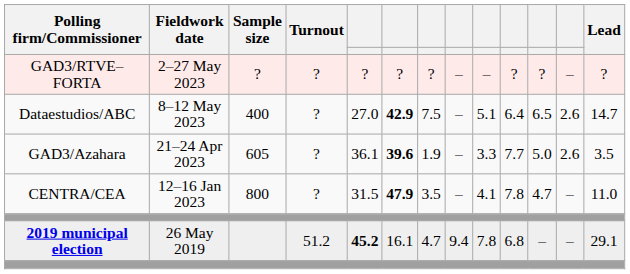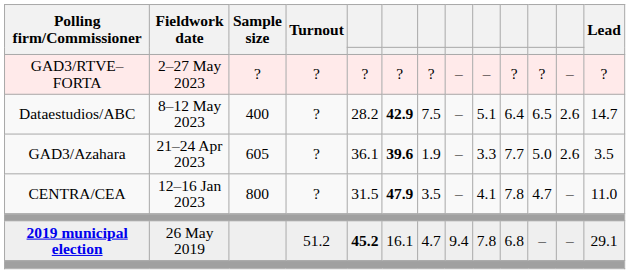(365, 114) 27.0 -> (365, 114) 28.2
